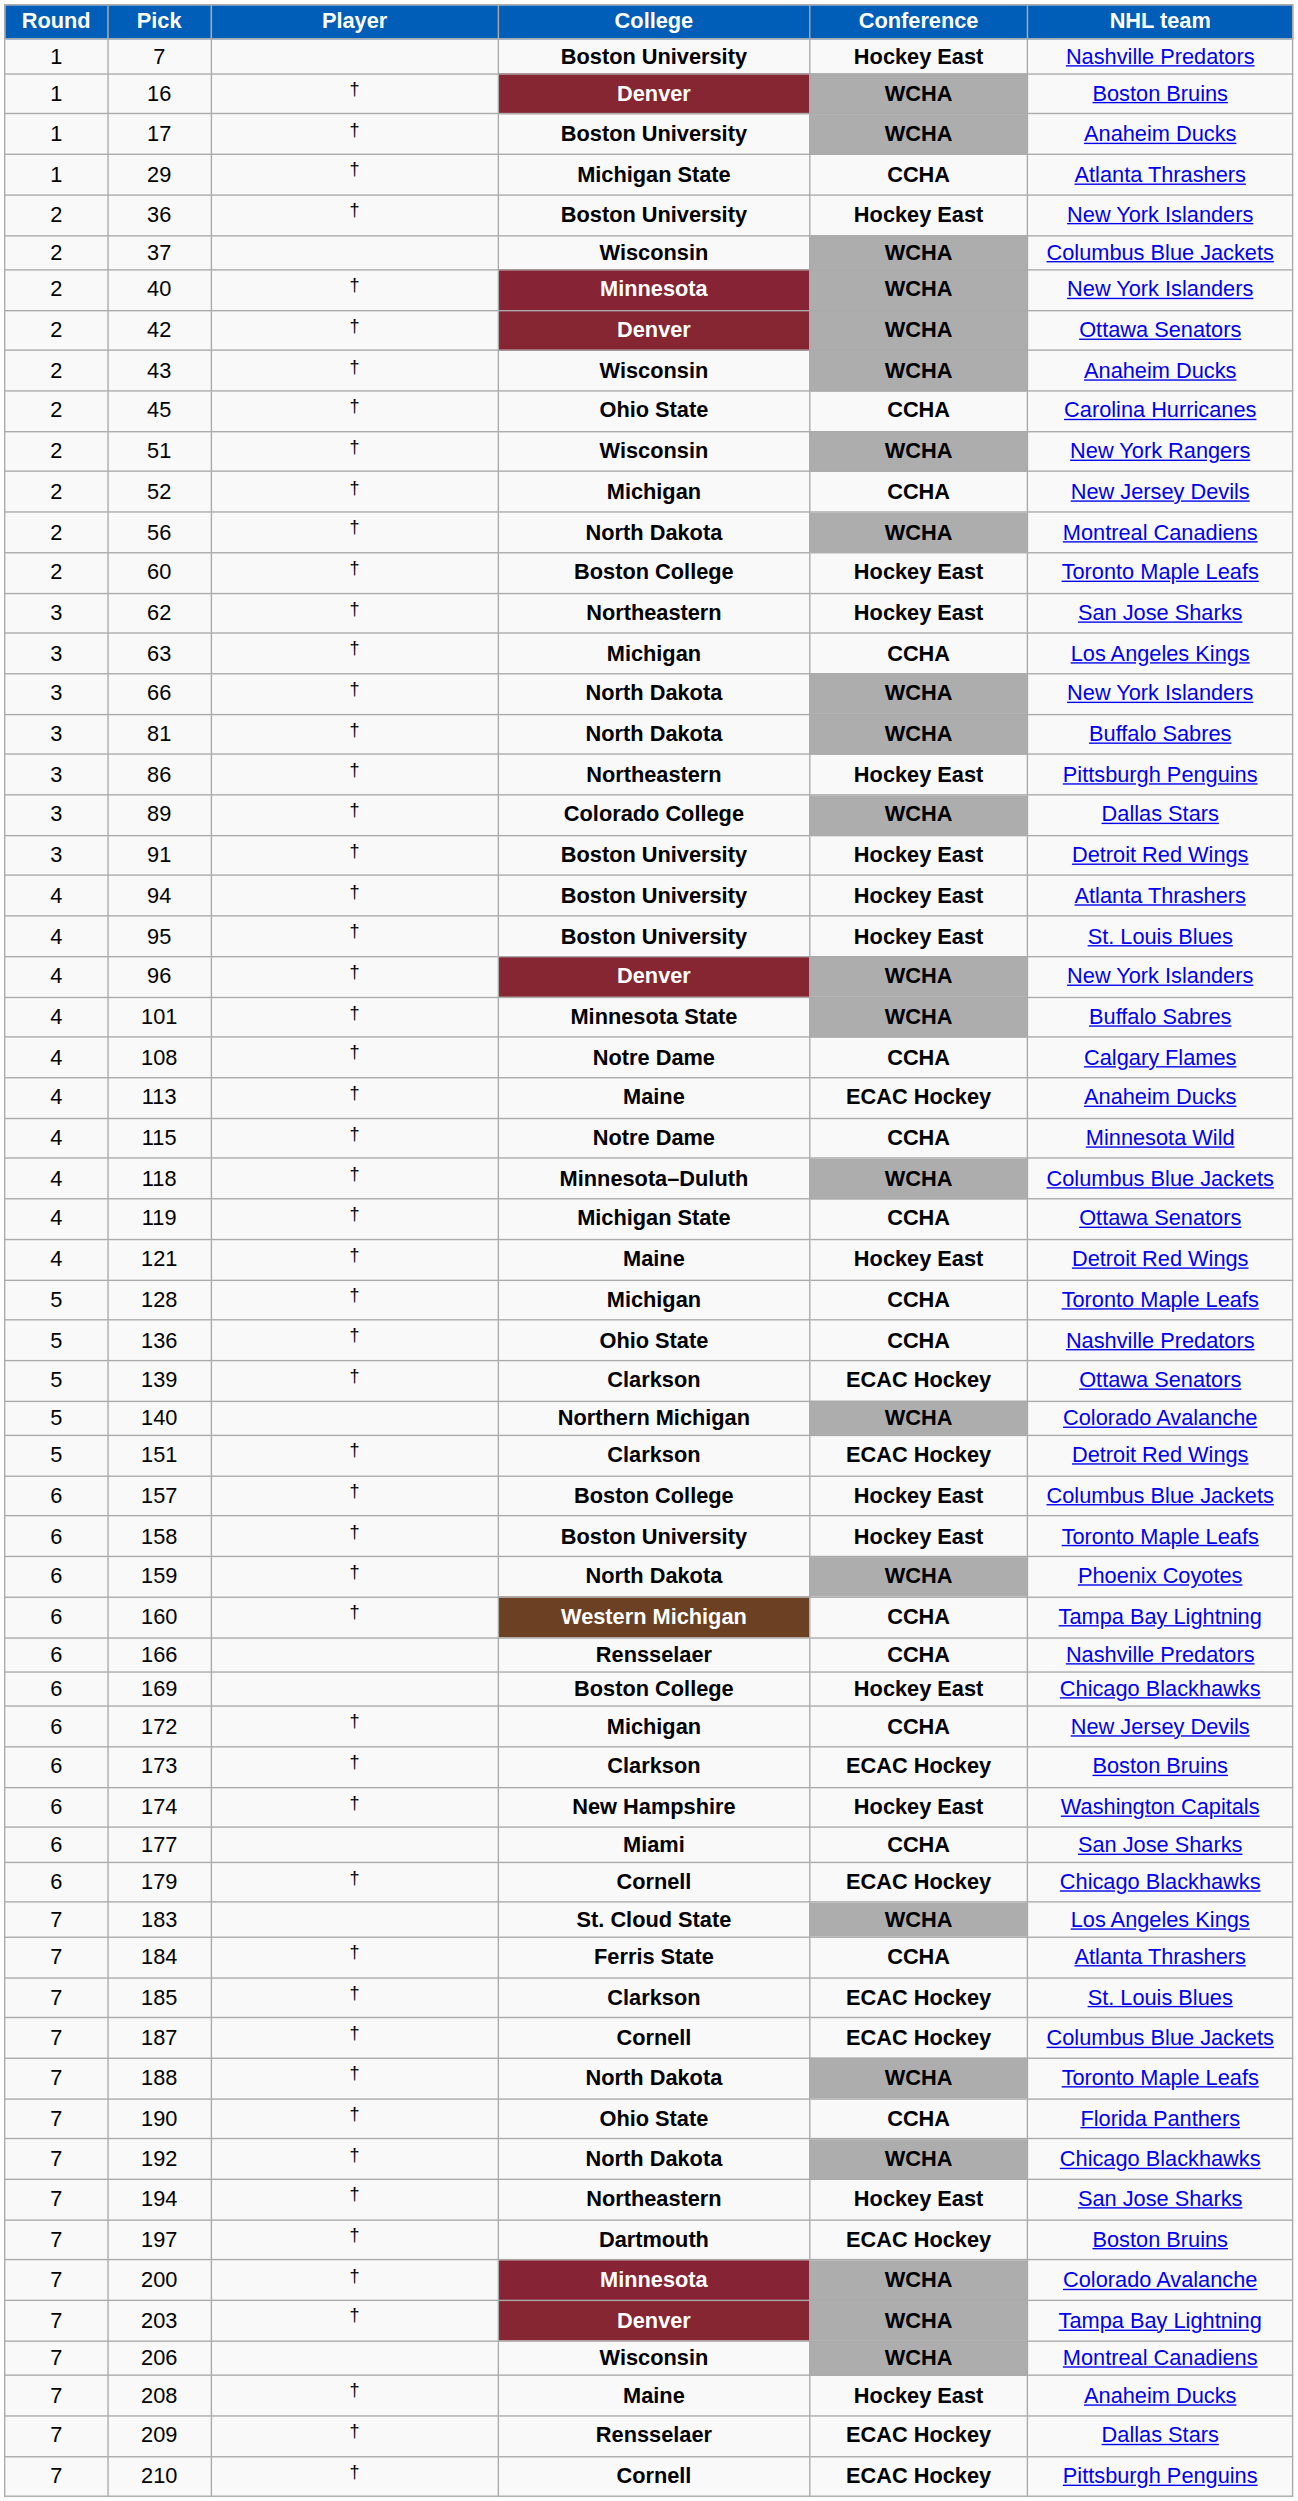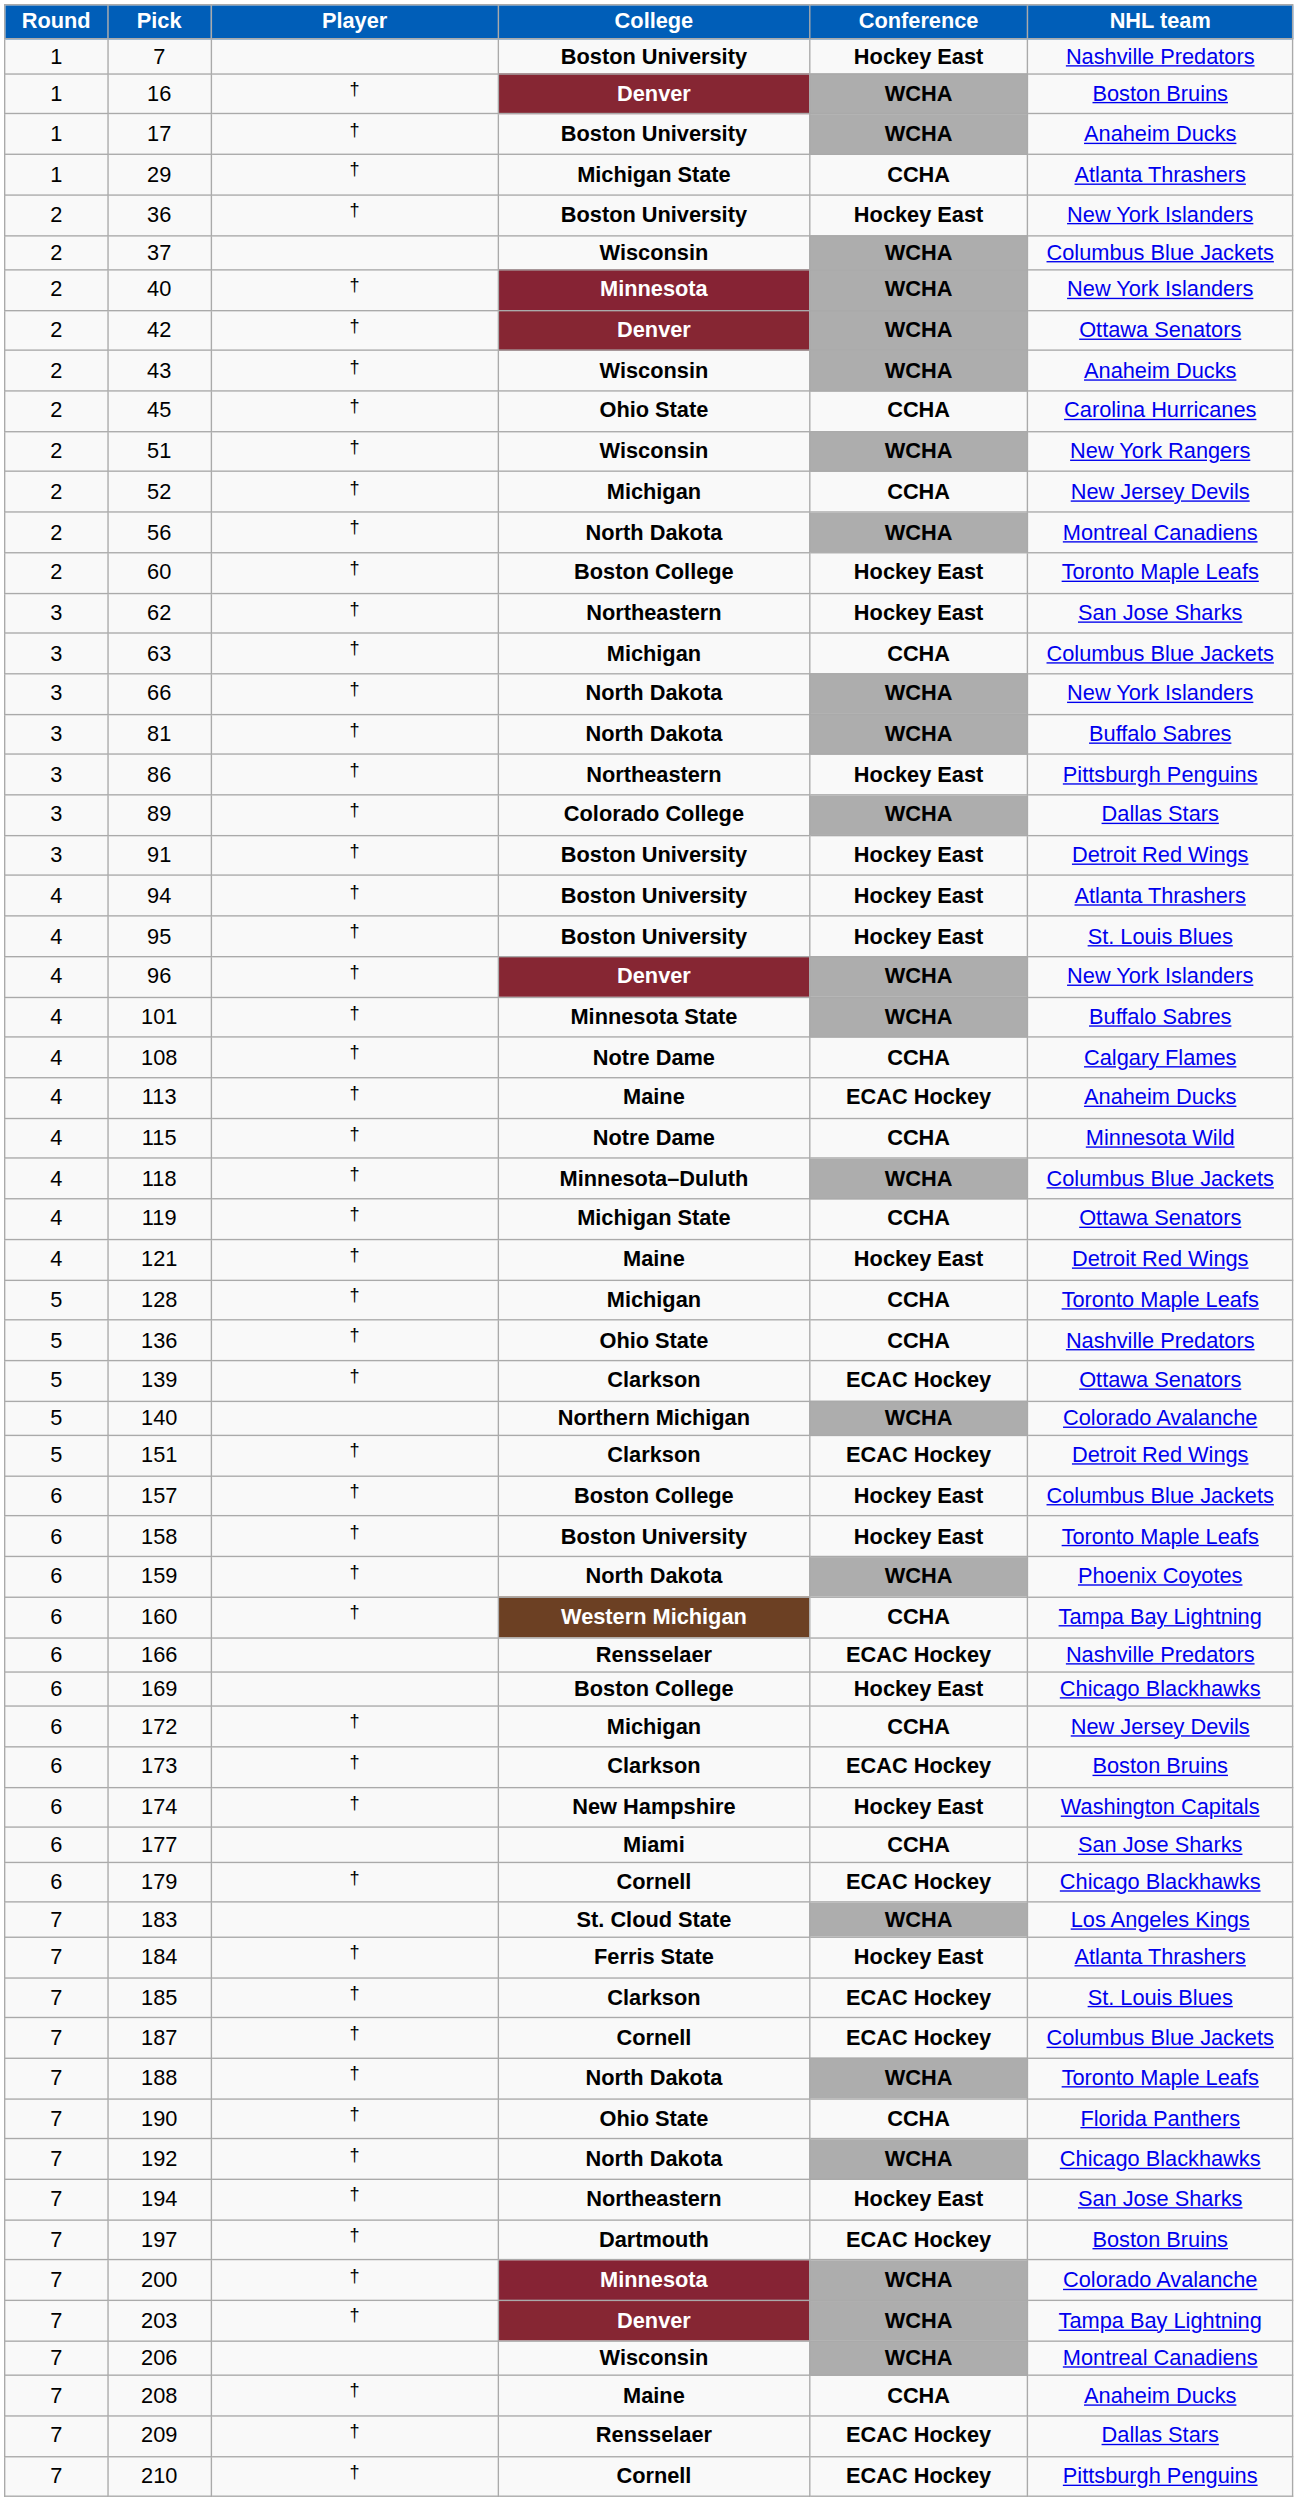(1160, 653) Los Angeles Kings -> (1160, 653) Columbus Blue Jackets
(919, 1654) CCHA -> (919, 1654) ECAC Hockey
(919, 1957) CCHA -> (919, 1957) Hockey East
(919, 2395) Hockey East -> (919, 2395) CCHA
